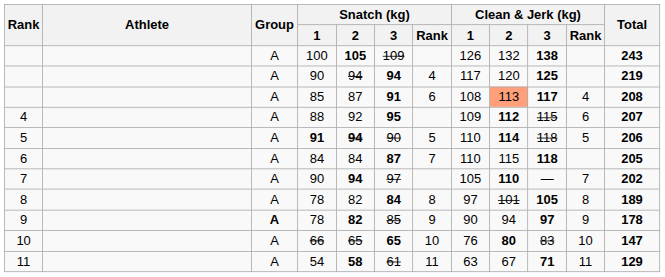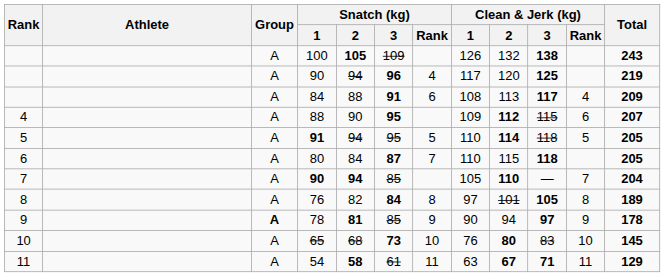(394, 76) 94 -> (394, 76) 96
(317, 96) 85 -> (317, 96) 84
(355, 96) 87 -> (355, 96) 88
(509, 96) lightsalmon background -> (509, 96) no background
(632, 96) 208 -> (632, 96) 209
(355, 117) 92 -> (355, 117) 90
(355, 138) bold -> (355, 138) normal
(394, 138) 90 -> (394, 138) 95
(632, 138) 206 -> (632, 138) 205
(317, 158) 84 -> (317, 158) 80
(317, 179) normal -> (317, 179) bold
(394, 179) 97 -> (394, 179) 85
(632, 179) 202 -> (632, 179) 204
(317, 199) 78 -> (317, 199) 76
(355, 220) 82 -> (355, 220) 81
(317, 240) 66 -> (317, 240) 65
(355, 240) 65 -> (355, 240) 68
(394, 240) 65 -> (394, 240) 73
(632, 240) 147 -> (632, 240) 145
(509, 261) normal -> (509, 261) bold
